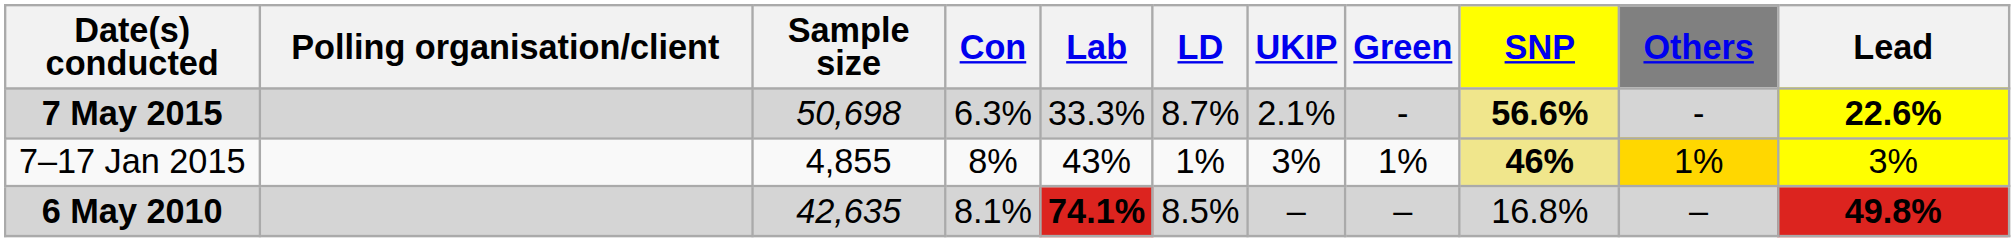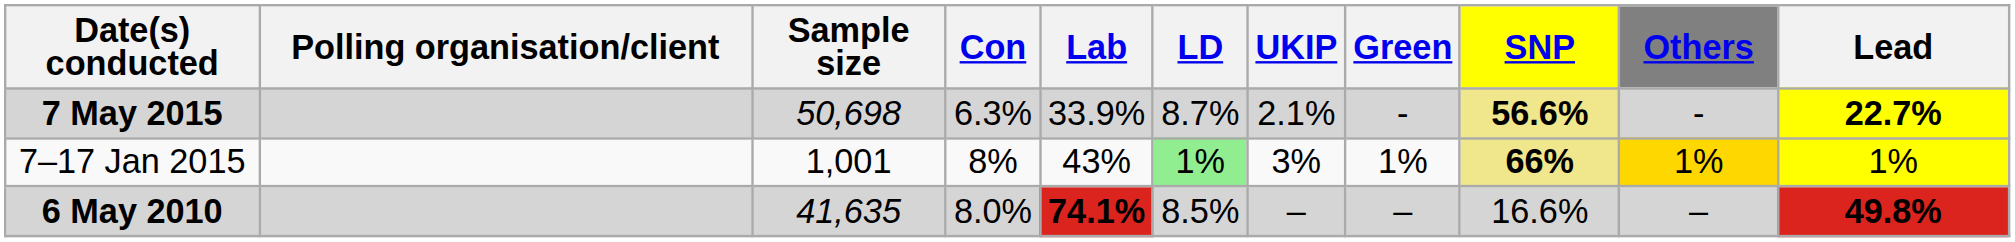(1097, 113) 33.3% -> (1097, 113) 33.9%
(1893, 113) 22.6% -> (1893, 113) 22.7%
(849, 162) 4,855 -> (849, 162) 1,001
(1200, 162) no background -> (1200, 162) lightgreen background
(1540, 162) 46% -> (1540, 162) 66%
(1893, 162) 3% -> (1893, 162) 1%
(849, 212) 42,635 -> (849, 212) 41,635
(993, 212) 8.1% -> (993, 212) 8.0%
(1540, 212) 16.8% -> (1540, 212) 16.6%
